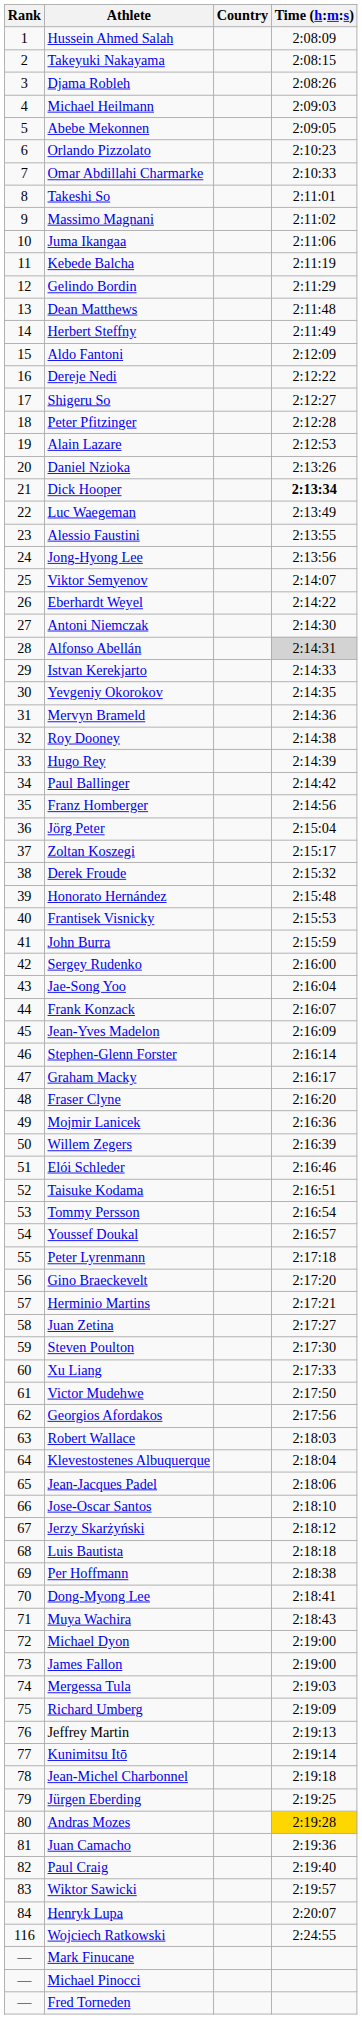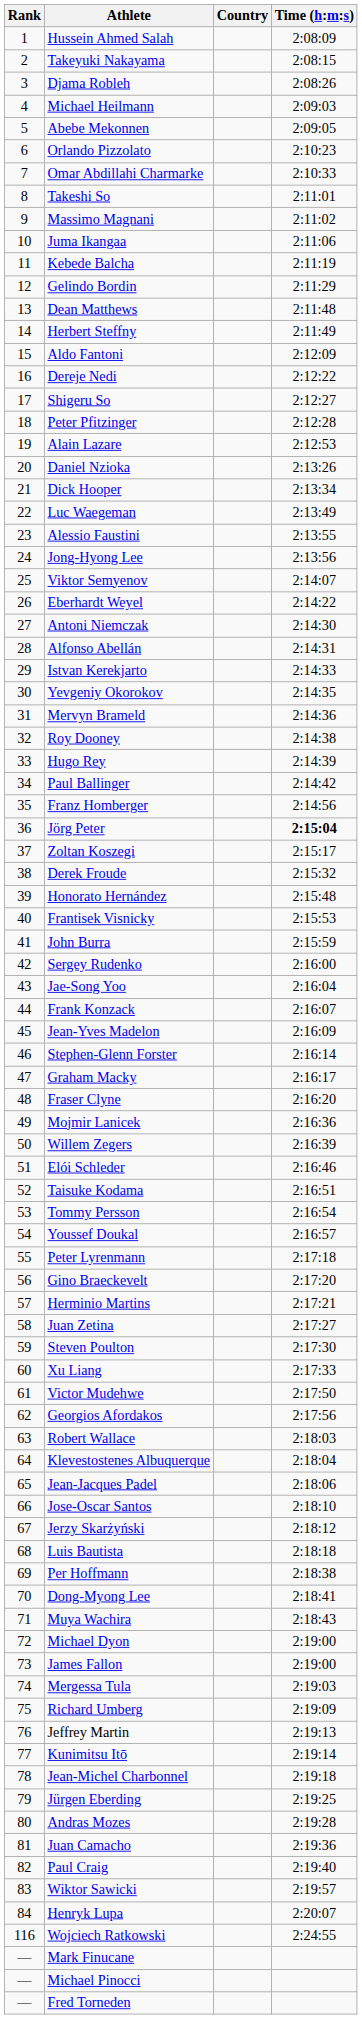(314, 490) bold -> (314, 490) normal
(314, 648) lightgrey background -> (314, 648) no background
(314, 828) normal -> (314, 828) bold
(314, 1822) gold background -> (314, 1822) no background
